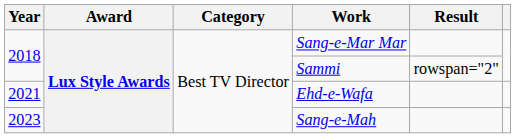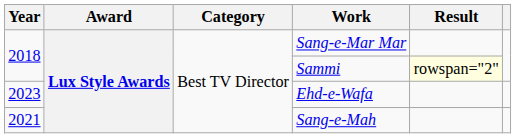(456, 68) no background -> (456, 68) lightyellow background
(24, 94) 2021 -> (24, 94) 2023
(24, 119) 2023 -> (24, 119) 2021
